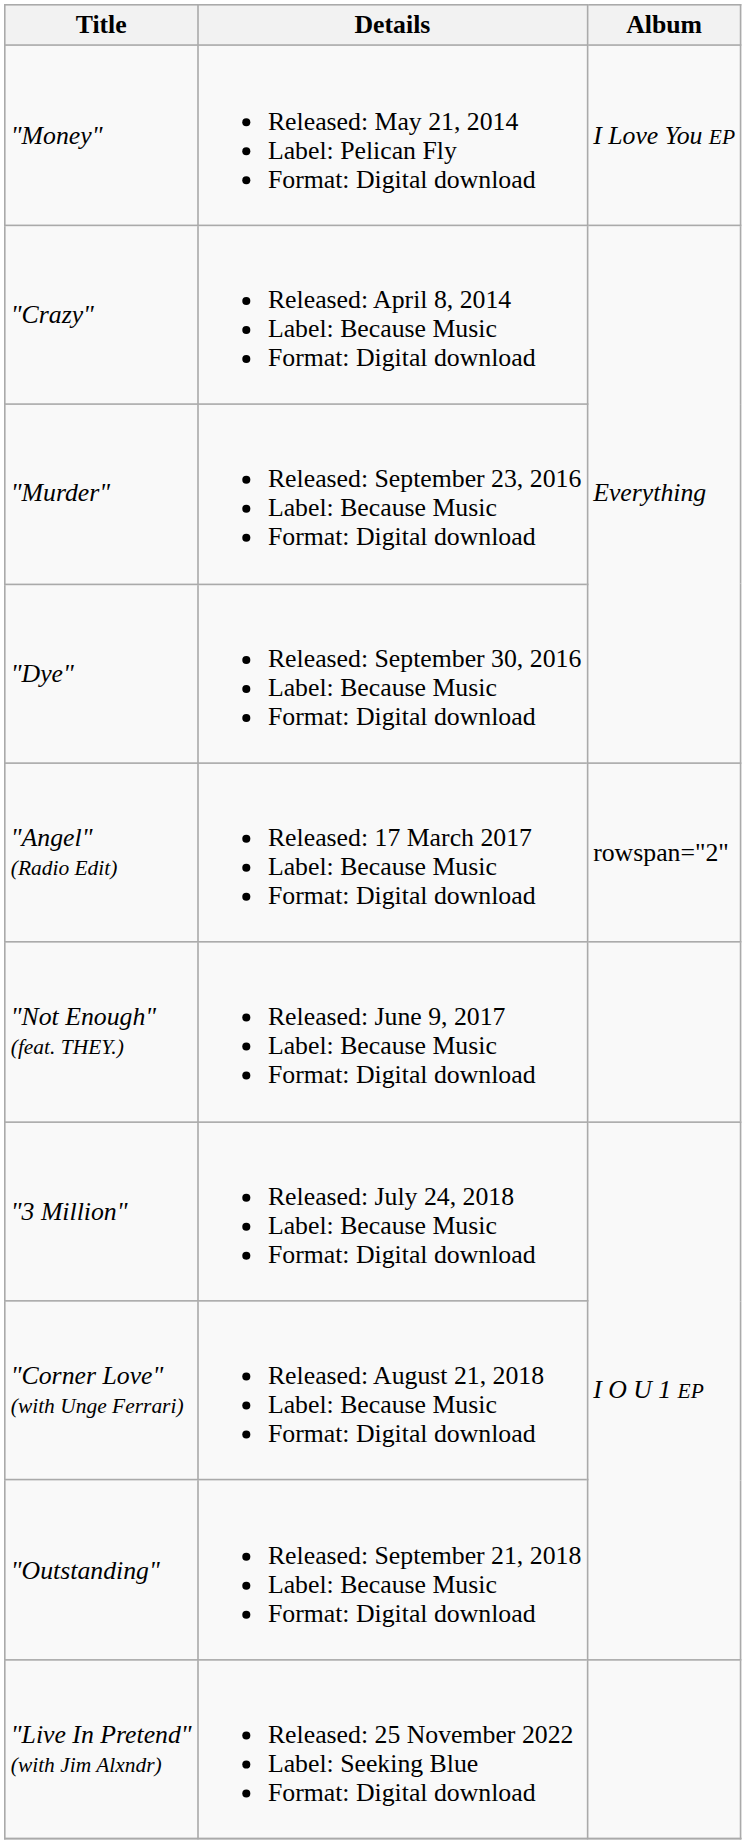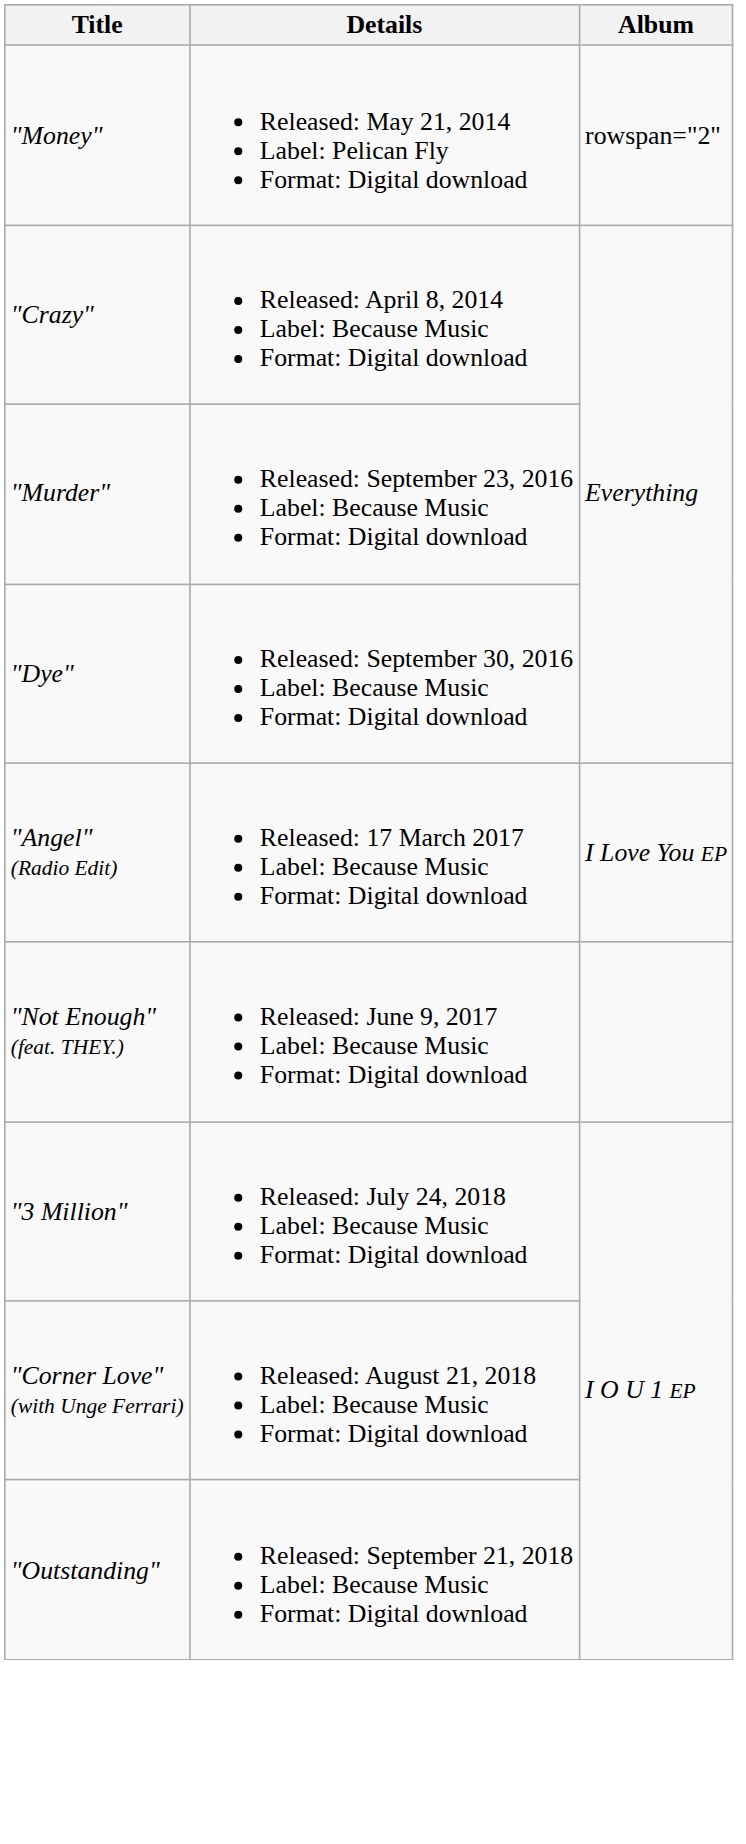(664, 135) I Love You EP -> (653, 135) rowspan="2"
(661, 852) rowspan="2" -> (656, 852) I Love You EP
- row: (101, 1748)
